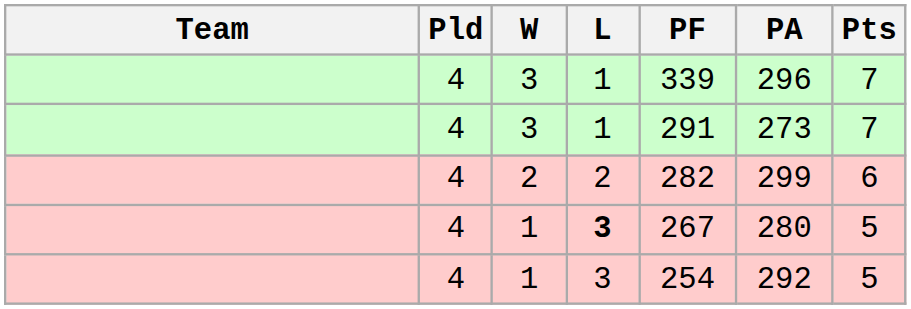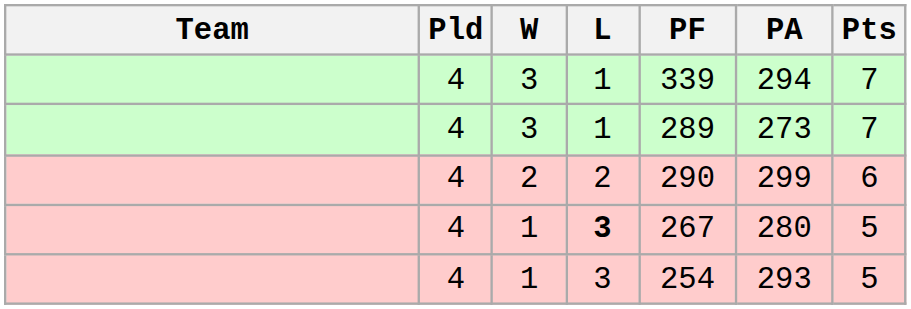(784, 80) 296 -> (784, 80) 294
(687, 130) 291 -> (687, 130) 289
(687, 179) 282 -> (687, 179) 290
(784, 279) 292 -> (784, 279) 293
